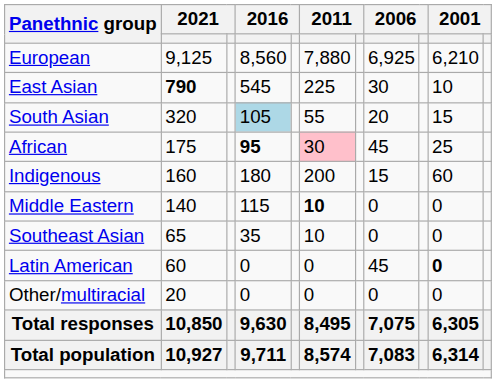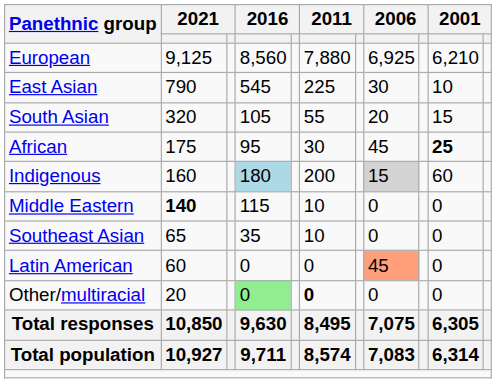(181, 87) bold -> (181, 87) normal
(255, 117) lightblue background -> (255, 117) no background
(250, 146) bold -> (250, 146) normal
(314, 146) pink background -> (314, 146) no background
(442, 146) normal -> (442, 146) bold
(255, 176) no background -> (255, 176) lightblue background
(378, 176) no background -> (378, 176) lightgrey background
(181, 206) normal -> (181, 206) bold
(314, 206) bold -> (314, 206) normal
(378, 265) no background -> (378, 265) lightsalmon background
(437, 265) bold -> (437, 265) normal
(245, 295) no background -> (245, 295) lightgreen background
(309, 295) normal -> (309, 295) bold
